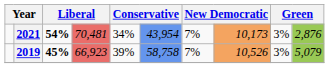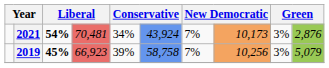(163, 34) 43,954 -> (163, 34) 43,924
(252, 53) 10,526 -> (252, 53) 10,256
